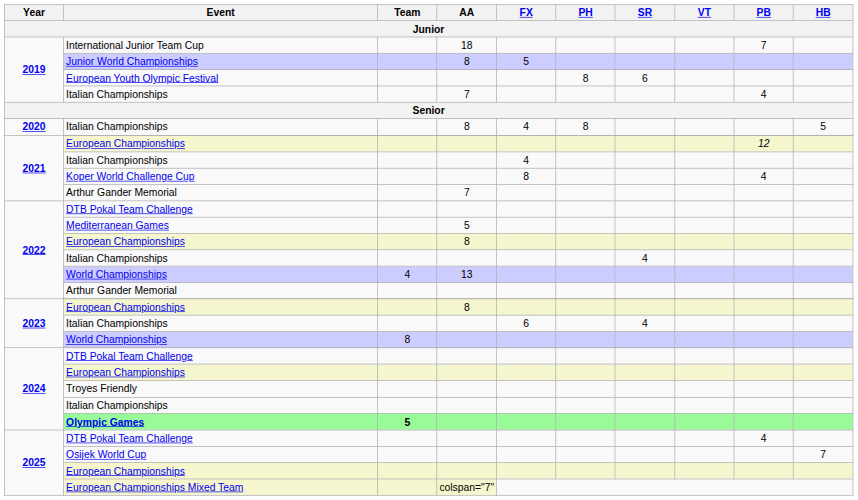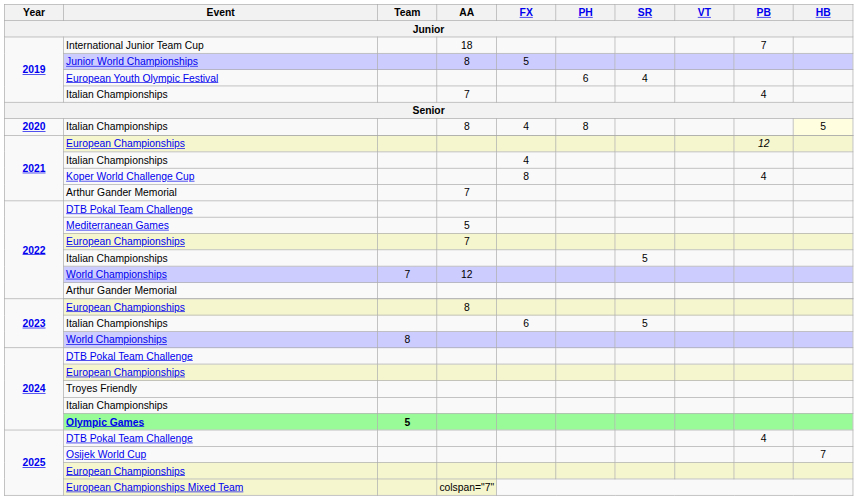(586, 78) 8 -> (586, 78) 6
(645, 78) 6 -> (645, 78) 4
(823, 127) no background -> (823, 127) lightyellow background
(467, 242) 8 -> (467, 242) 7
(645, 258) 4 -> (645, 258) 5
(407, 275) 4 -> (407, 275) 7
(467, 275) 13 -> (467, 275) 12
(645, 324) 4 -> (645, 324) 5
